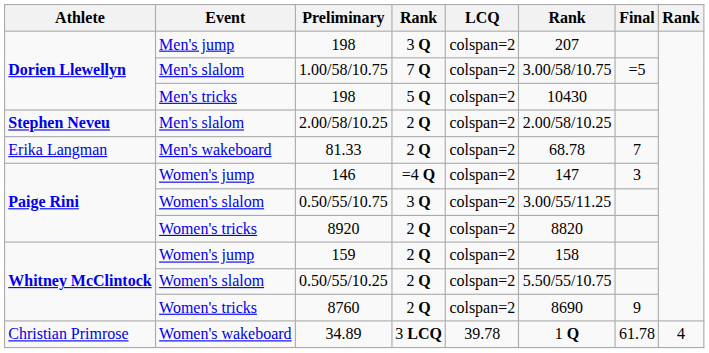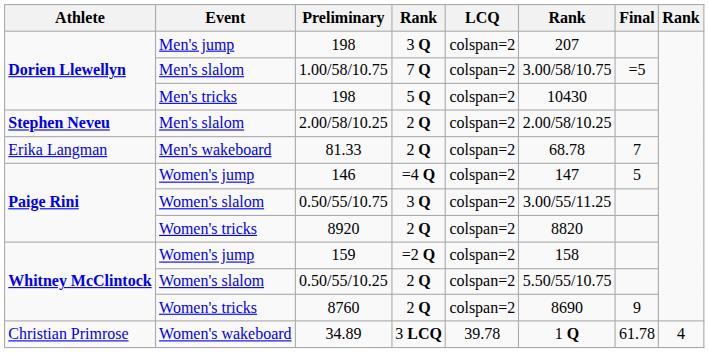(637, 176) 3 -> (637, 176) 5
(419, 255) 2 Q -> (419, 255) =2 Q
